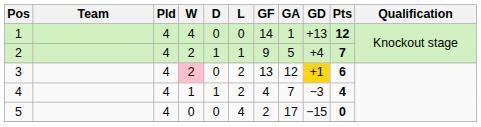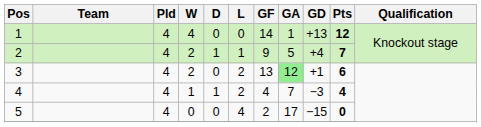(191, 72) pink background -> (191, 72) no background
(291, 72) no background -> (291, 72) lightgreen background
(317, 72) gold background -> (317, 72) no background
